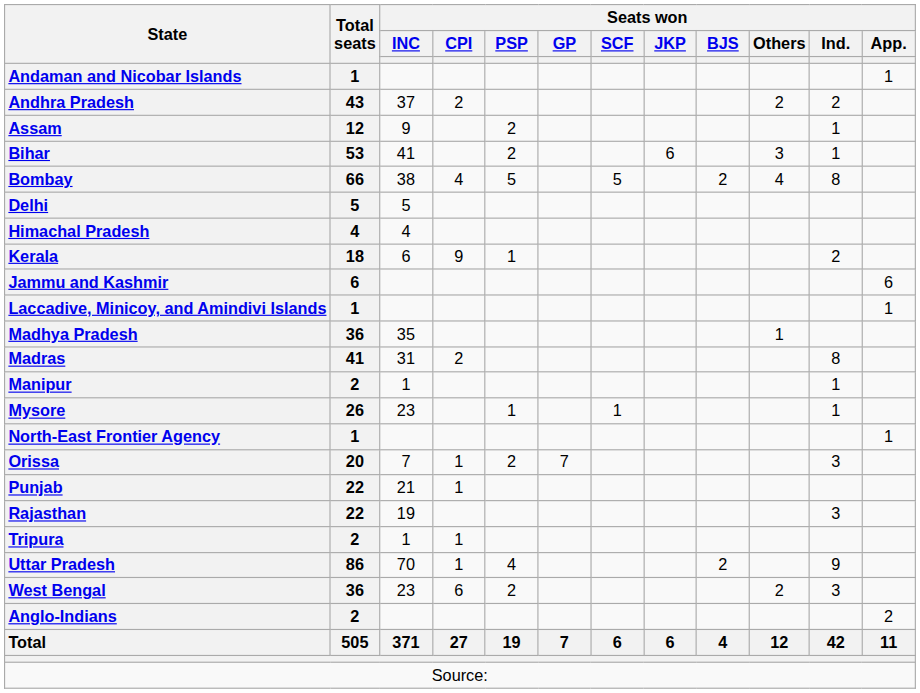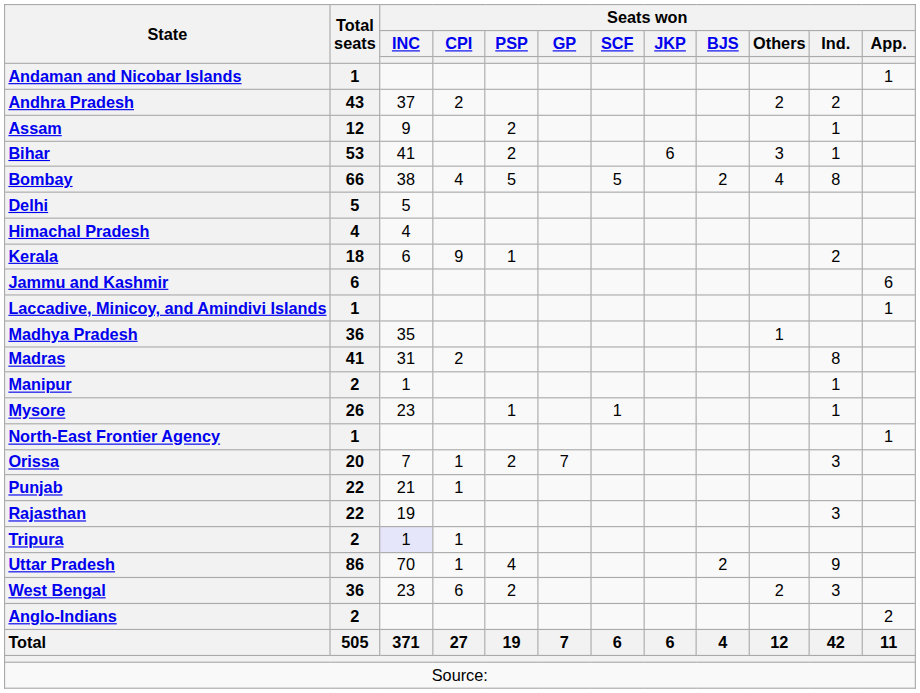(406, 540) no background -> (406, 540) lavender background
